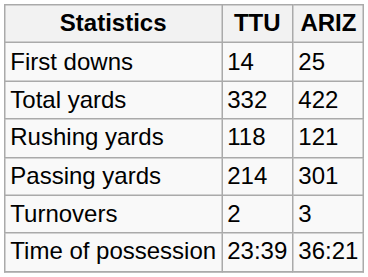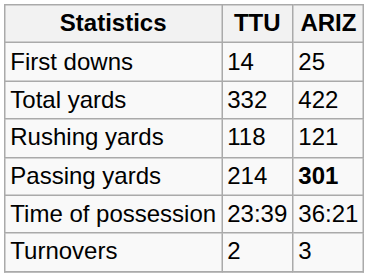(318, 175) normal -> (318, 175) bold
rows swapped: (64, 213) <-> (113, 251)
